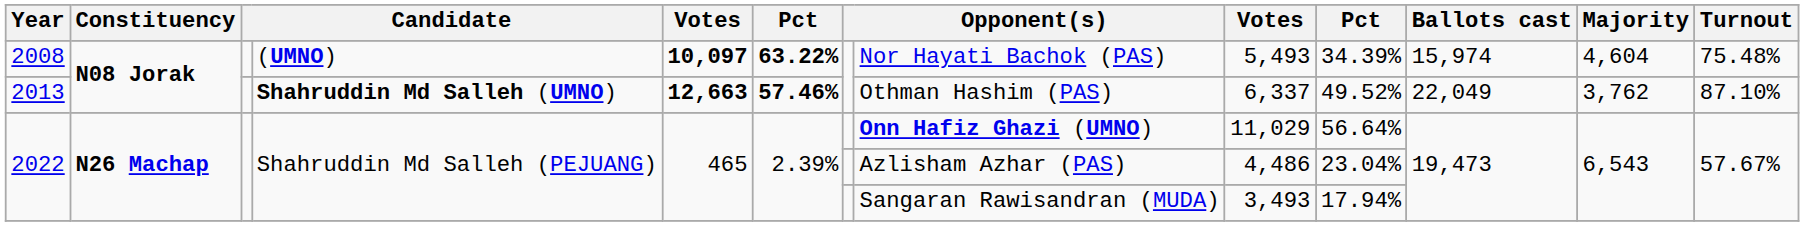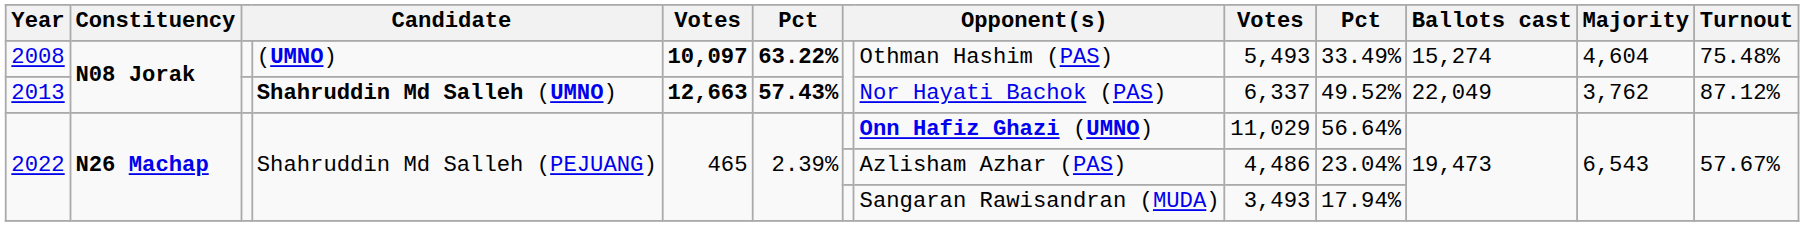(1013, 59) Nor Hayati Bachok (PAS) -> (986, 59) Othman Hashim (PAS)
(1361, 59) 34.39% -> (1361, 59) 33.49%
(1452, 59) 15,974 -> (1452, 59) 15,274
(798, 95) 57.46% -> (798, 95) 57.43%
(986, 95) Othman Hashim (PAS) -> (1013, 95) Nor Hayati Bachok (PAS)
(1740, 95) 87.10% -> (1740, 95) 87.12%
